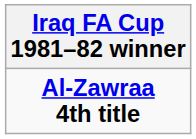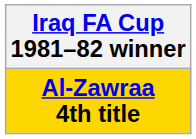(98, 100) no background -> (98, 100) gold background
